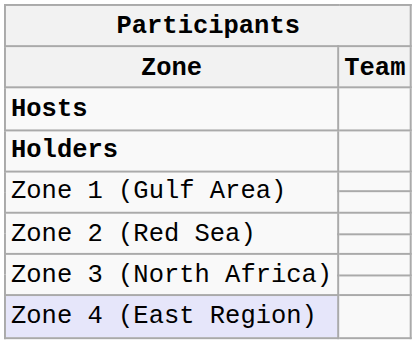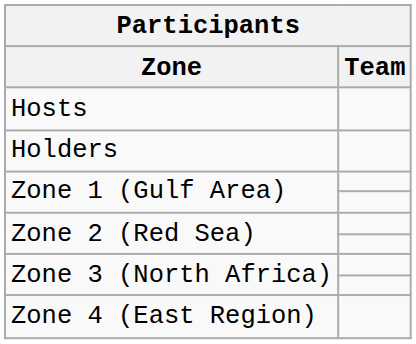(49, 109) bold -> (49, 109) normal
(65, 150) bold -> (65, 150) normal
(164, 316) lavender background -> (164, 316) no background
